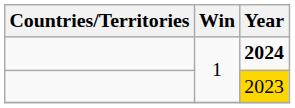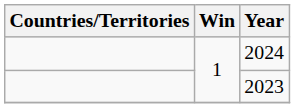(264, 53) bold -> (264, 53) normal
(264, 85) gold background -> (264, 85) no background
